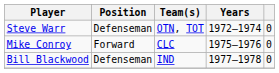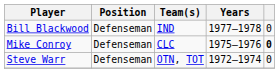rows swapped: (48, 60) <-> (36, 28)
(114, 44) Forward -> (123, 44) Defenseman
(269, 44) normal -> (269, 44) bold
